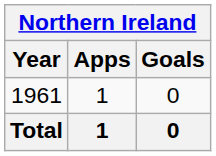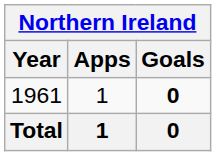(173, 95) normal -> (173, 95) bold
